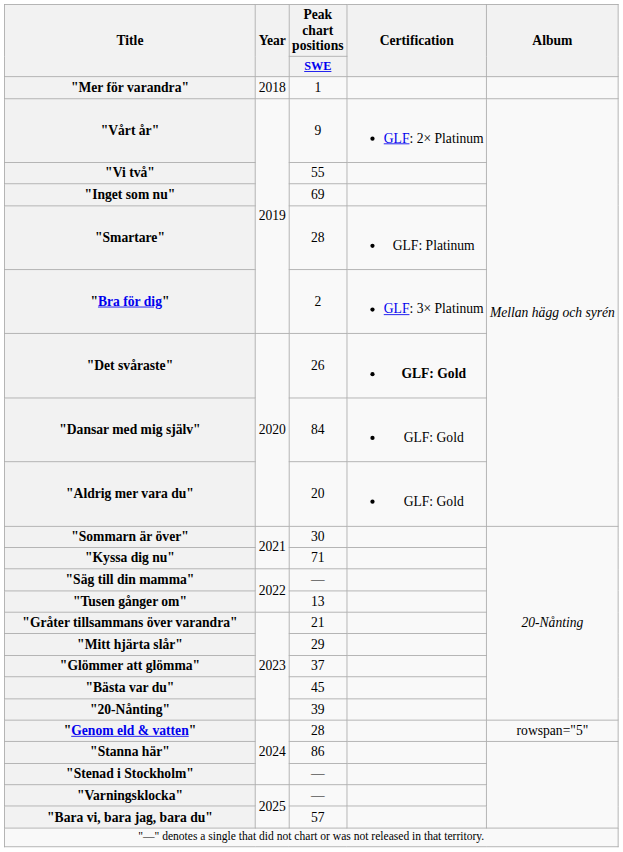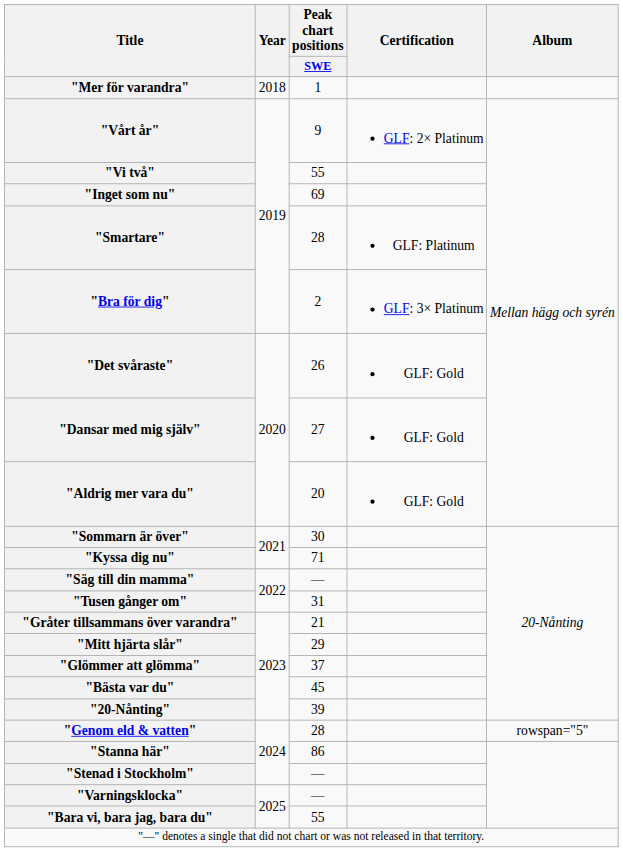(417, 373) bold -> (417, 373) normal
(318, 429) 84 -> (318, 429) 27
(318, 601) 13 -> (318, 601) 31
(318, 817) 57 -> (318, 817) 55
